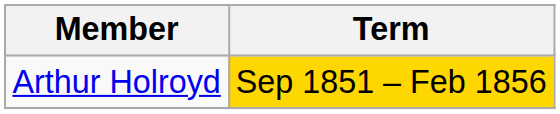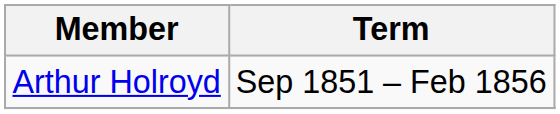(391, 81) gold background -> (391, 81) no background
